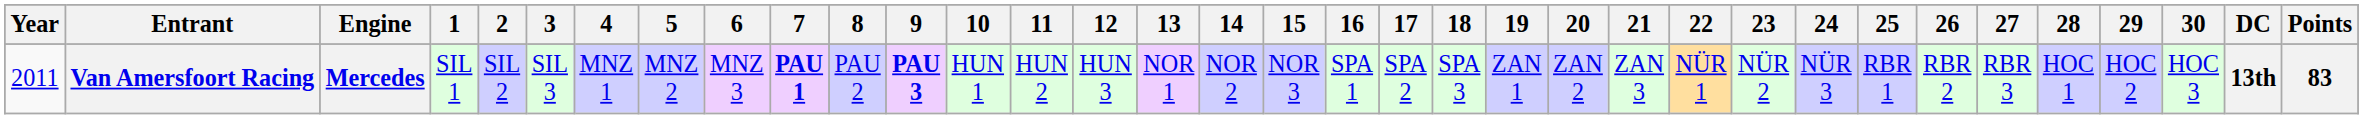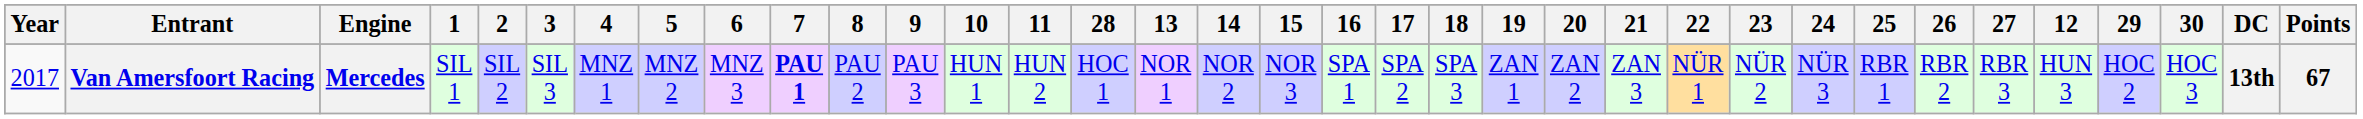columns swapped: (1106, 24) <-> (2068, 24)
(35, 78) 2011 -> (35, 78) 2017
(916, 78) bold -> (915, 78) normal
(2320, 78) 83 -> (2318, 78) 67
